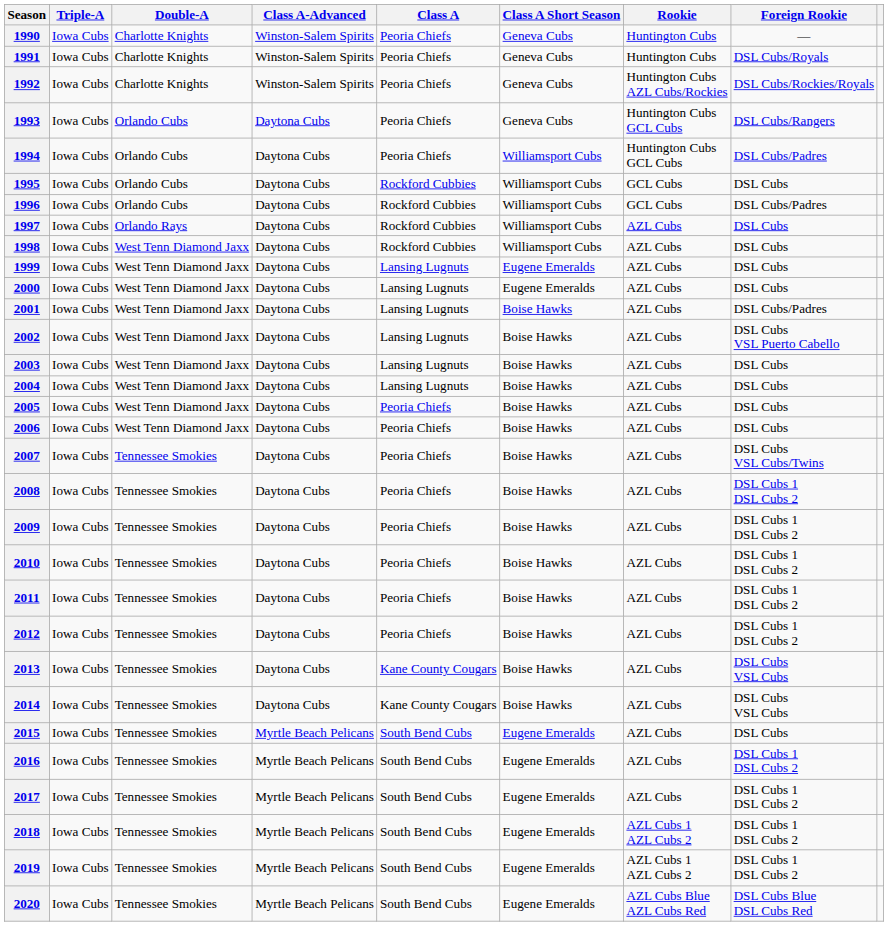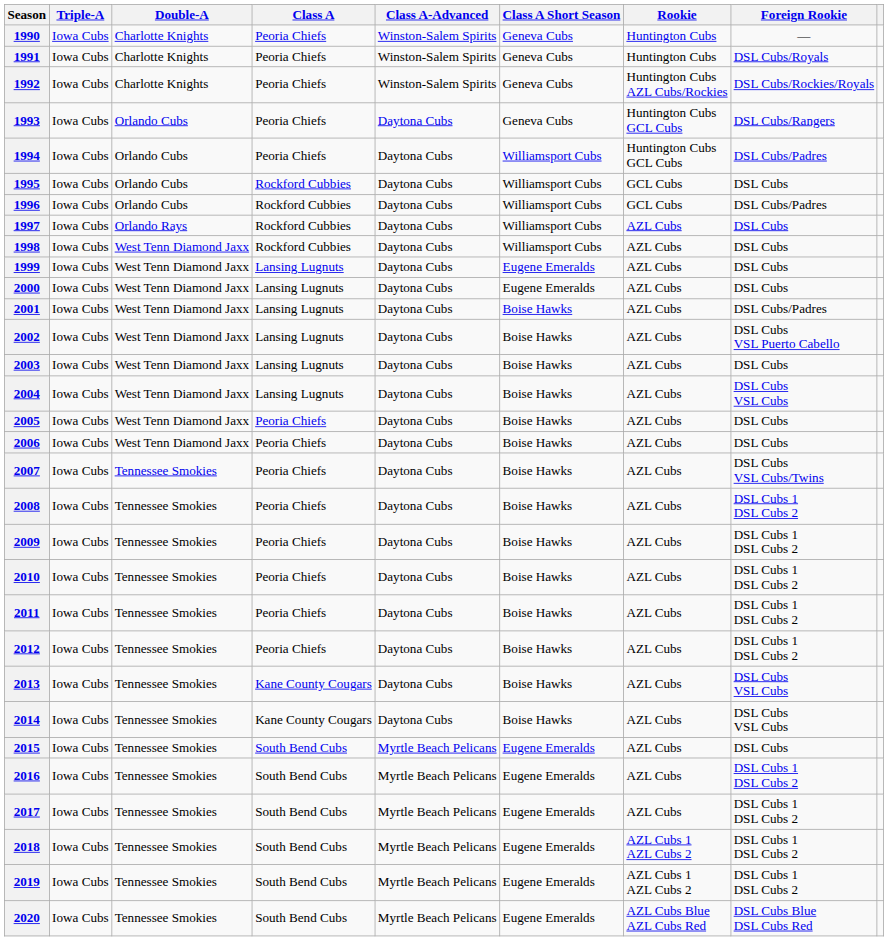columns swapped: (315, 14) <-> (438, 14)
(761, 386) DSL Cubs -> (761, 393) DSL Cubs VSL Cubs
